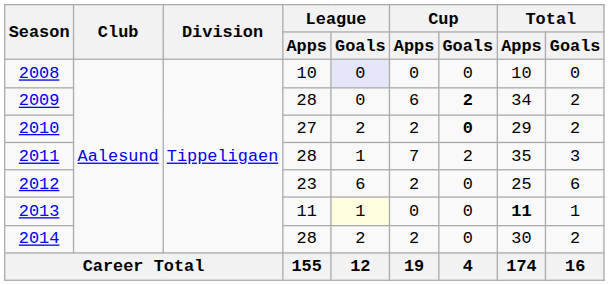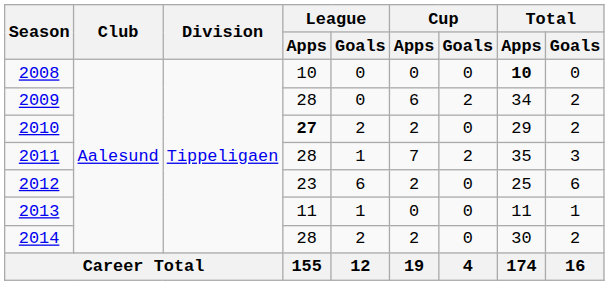(360, 74) lavender background -> (360, 74) no background
(521, 74) normal -> (521, 74) bold
(468, 101) bold -> (468, 101) normal
(307, 129) normal -> (307, 129) bold
(468, 129) bold -> (468, 129) normal
(360, 211) lightyellow background -> (360, 211) no background
(521, 211) bold -> (521, 211) normal
